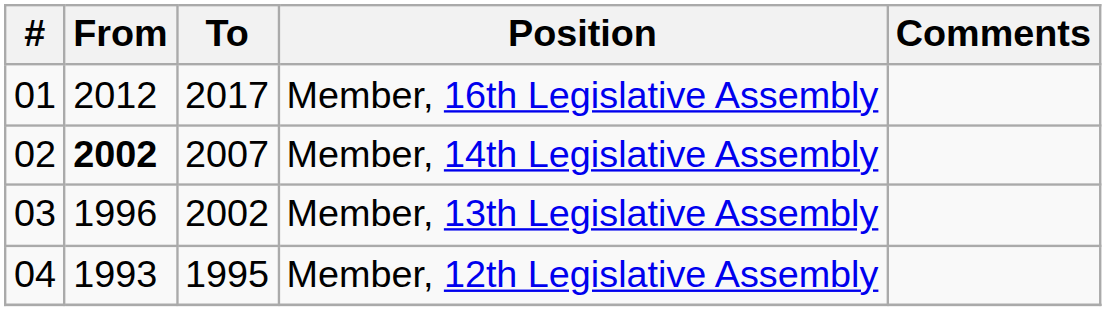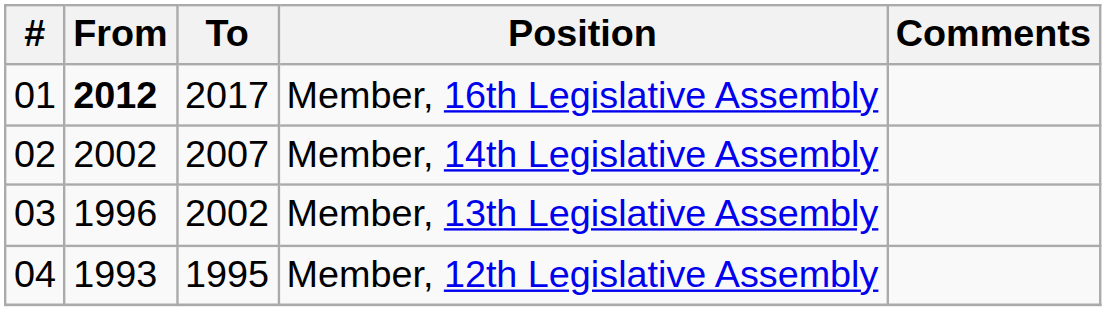(115, 94) normal -> (115, 94) bold
(115, 154) bold -> (115, 154) normal
